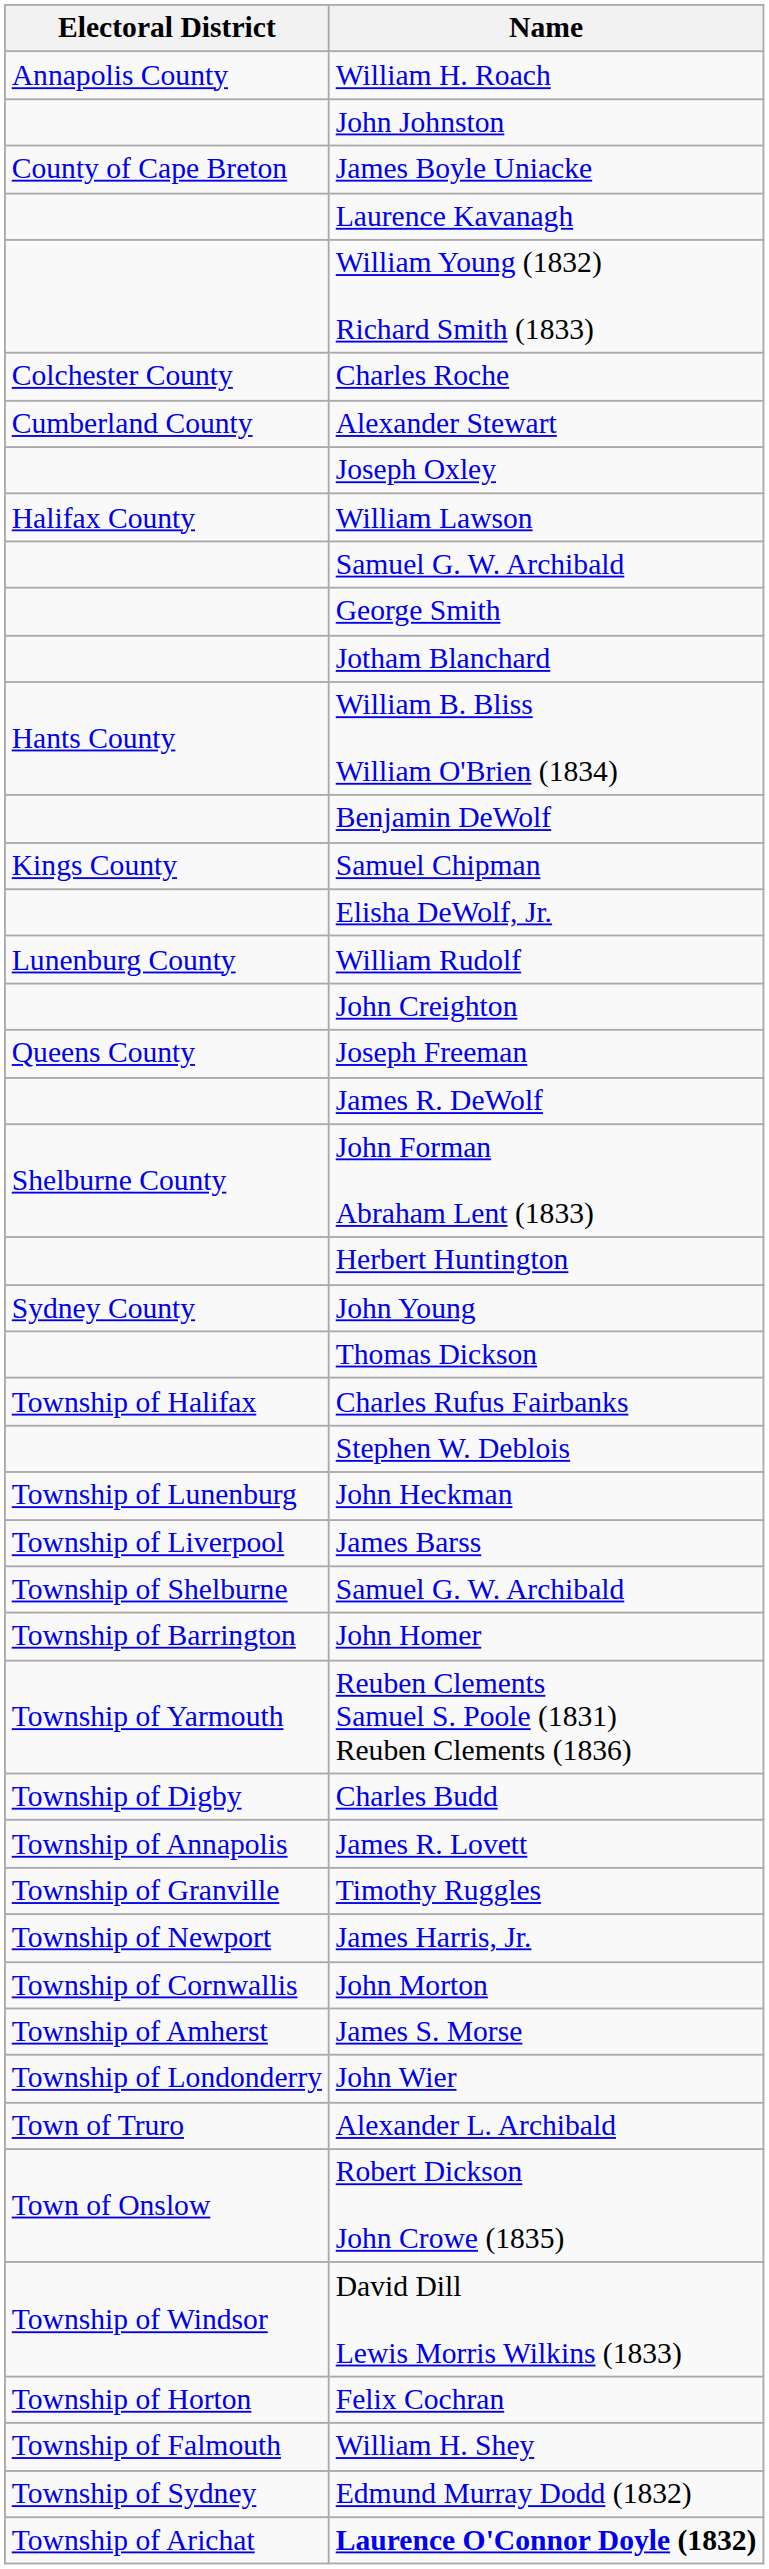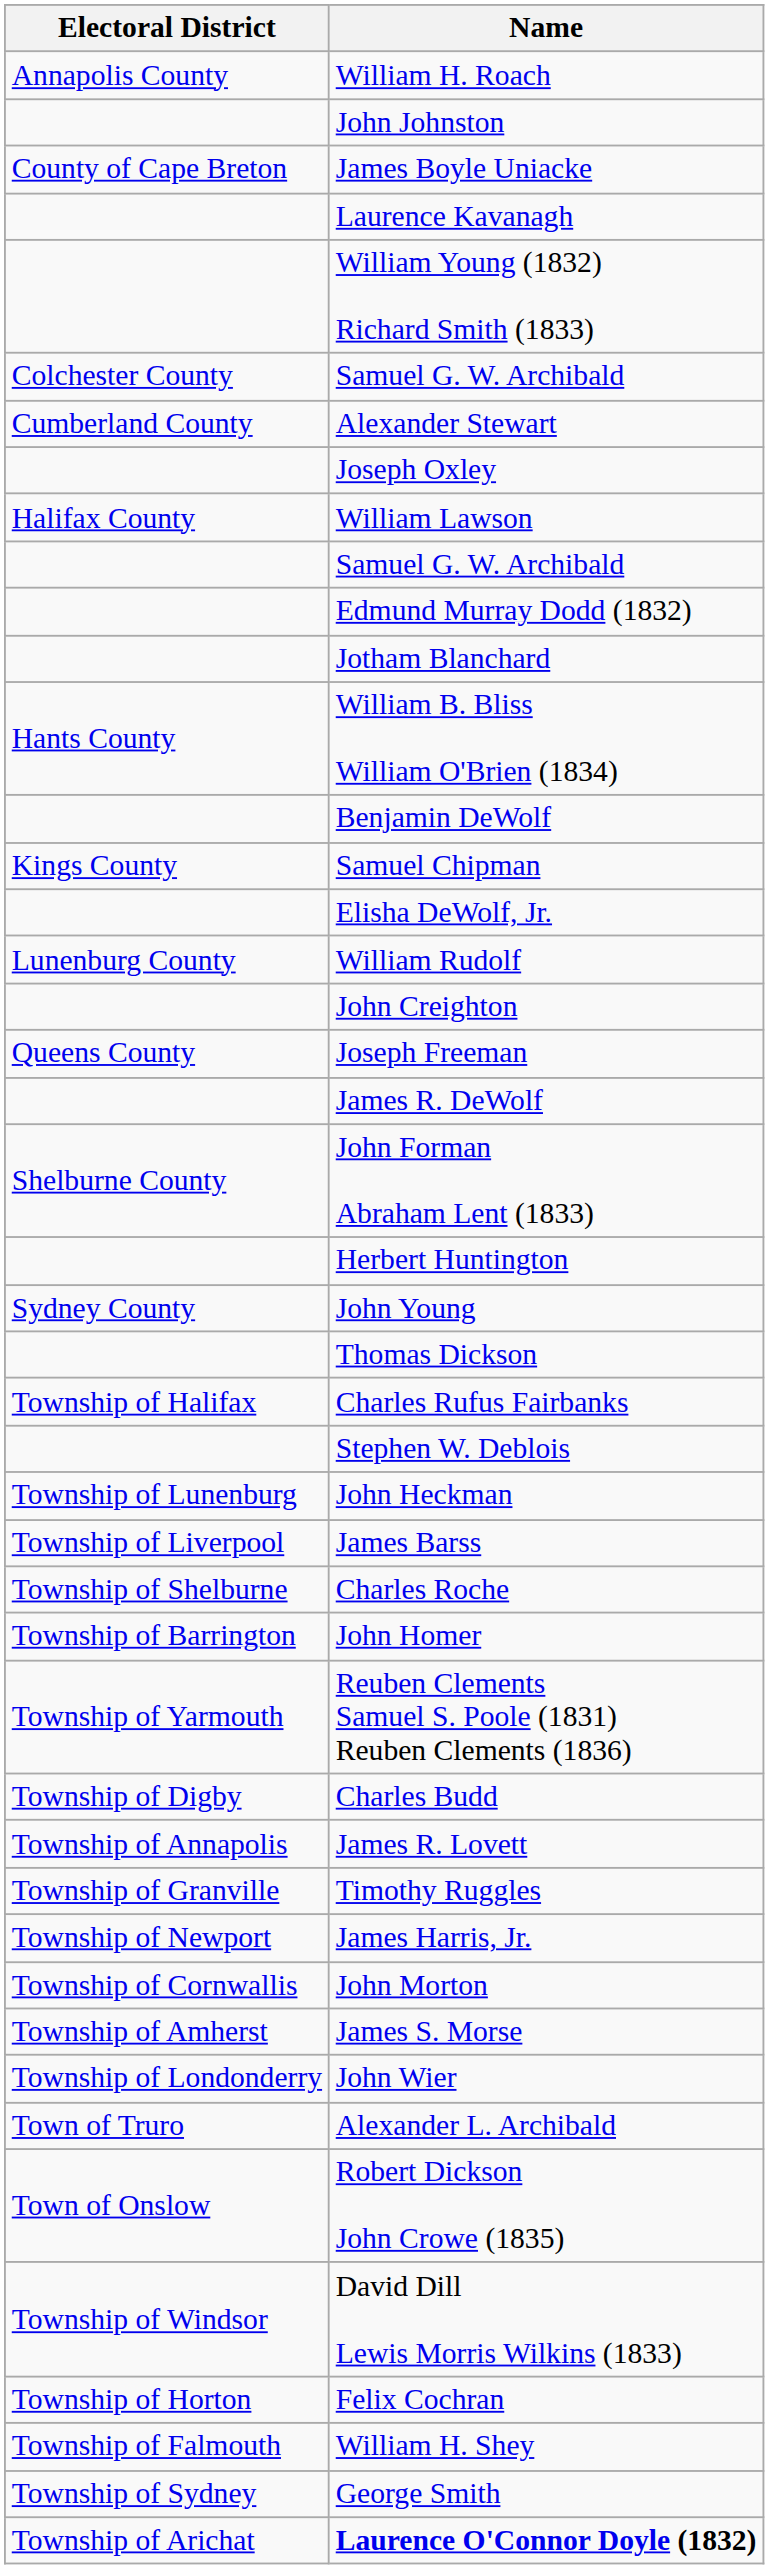(422, 376) Charles Roche -> (480, 376) Samuel G. W. Archibald
(418, 610) George Smith -> (514, 610) Edmund Murray Dodd (1832)
(480, 1589) Samuel G. W. Archibald -> (422, 1589) Charles Roche
(514, 2493) Edmund Murray Dodd (1832) -> (418, 2493) George Smith
